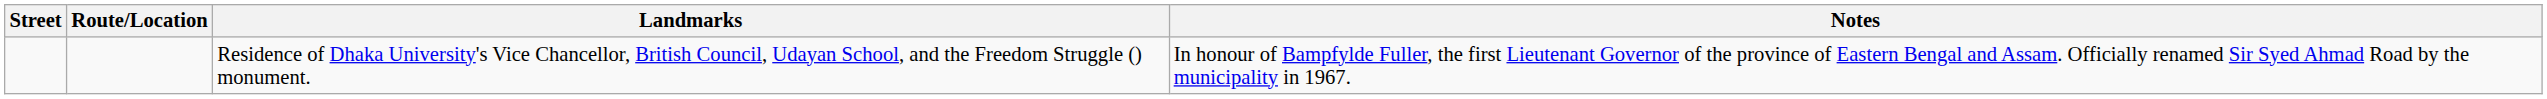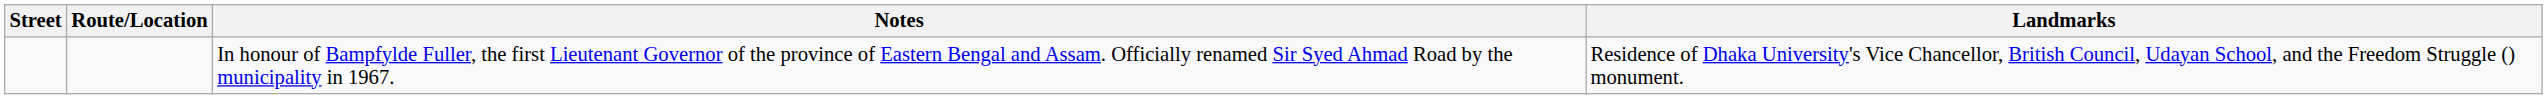columns swapped: (691, 20) <-> (1855, 20)
